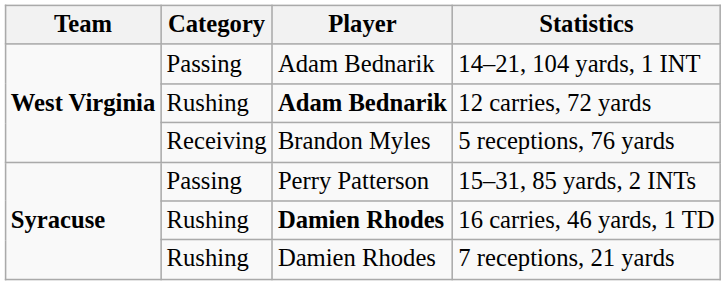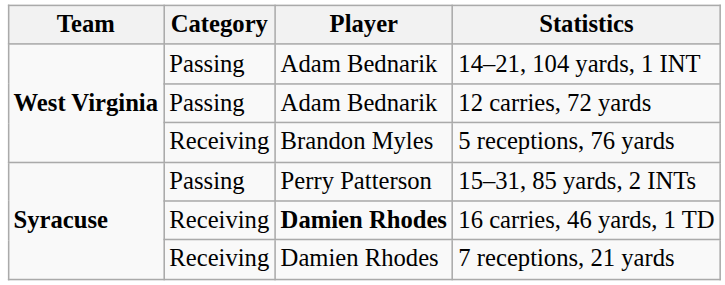(208, 102) Rushing -> (207, 102) Passing
(362, 102) bold -> (359, 102) normal
(208, 220) Rushing -> (219, 220) Receiving
(208, 259) Rushing -> (219, 259) Receiving
